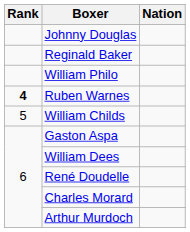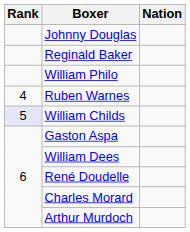(23, 95) bold -> (23, 95) normal
(23, 116) no background -> (23, 116) lavender background
